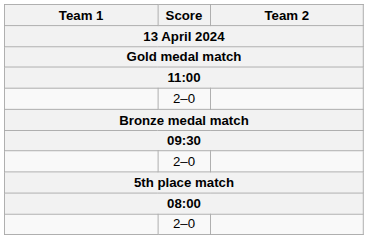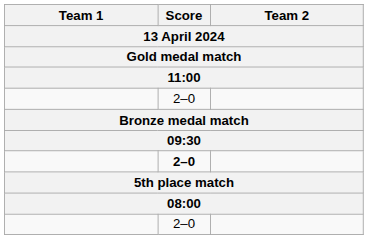(184, 162) normal -> (184, 162) bold
